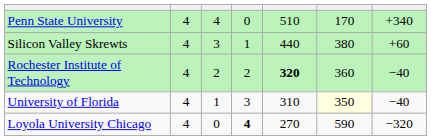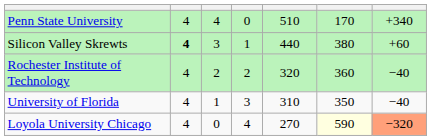(186, 42) normal -> (186, 42) bold
(290, 72) bold -> (290, 72) normal
(344, 102) lightyellow background -> (344, 102) no background
(247, 123) bold -> (247, 123) normal
(344, 123) no background -> (344, 123) lightyellow background
(399, 123) no background -> (399, 123) lightsalmon background
